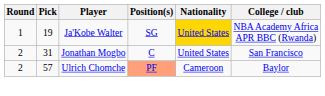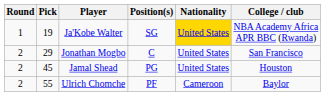(48, 53) 31 -> (48, 53) 29
+ row: (93, 68)
(48, 68) 57 -> (48, 83) 55
(152, 68) lightsalmon background -> (152, 83) no background
